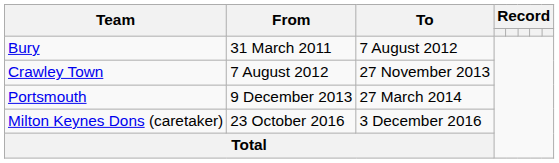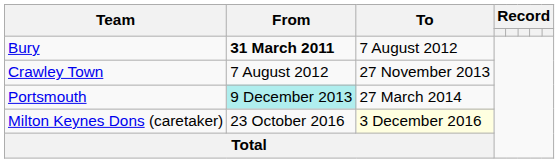(281, 48) normal -> (282, 48) bold
(291, 96) no background -> (291, 96) paleturquoise background
(420, 121) no background -> (420, 121) lightyellow background
